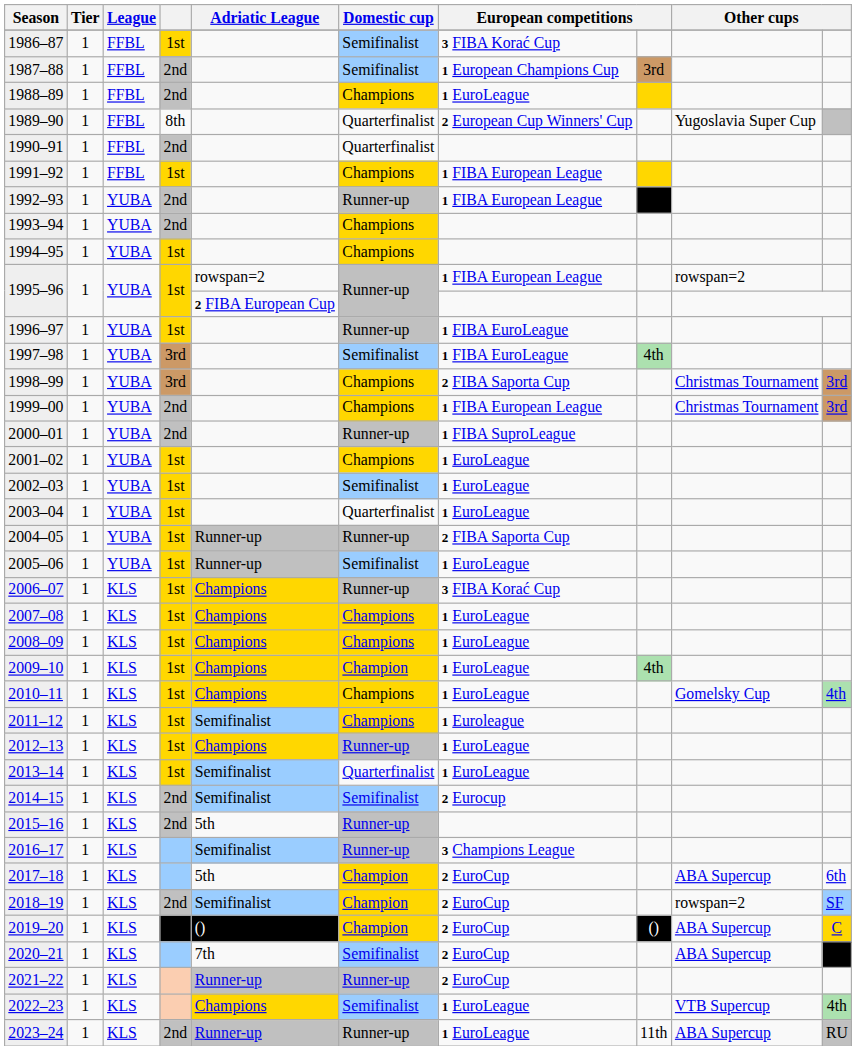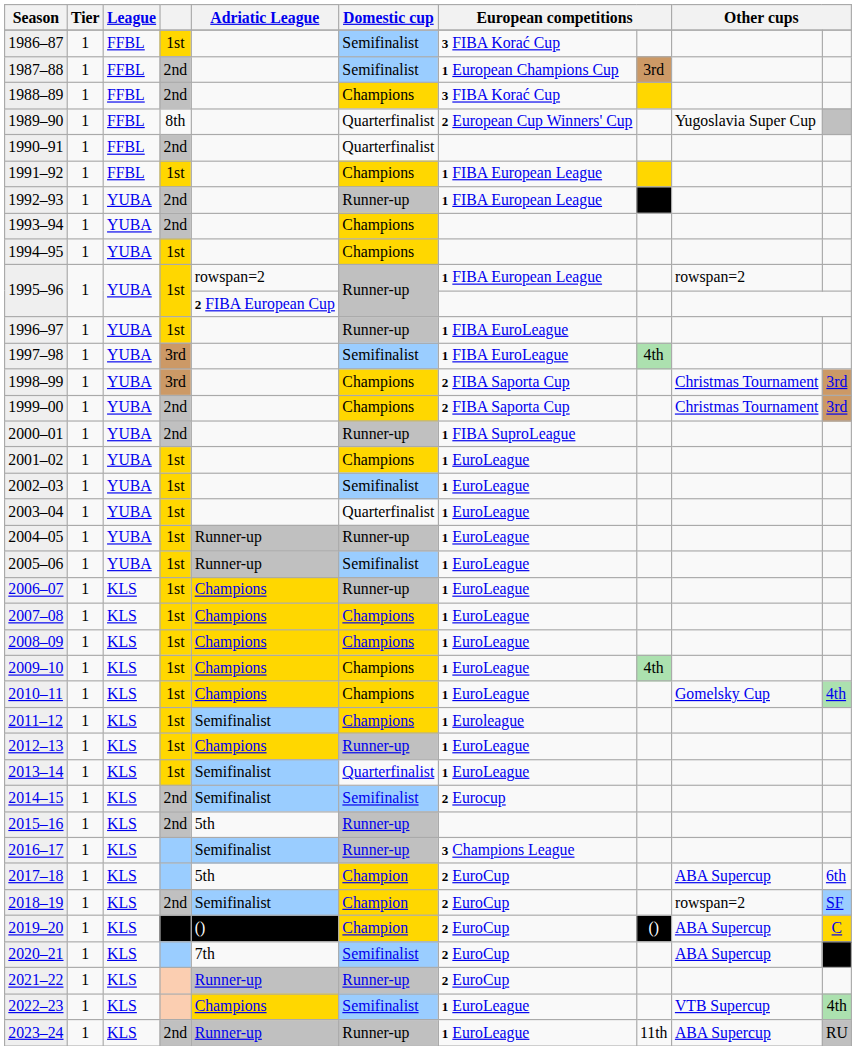(486, 95) 1 EuroLeague -> (501, 95) 3 FIBA Korać Cup
(522, 407) 1 FIBA European League -> (506, 407) 2 FIBA Saporta Cup
(506, 537) 2 FIBA Saporta Cup -> (486, 537) 1 EuroLeague
(501, 589) 3 FIBA Korać Cup -> (486, 589) 1 EuroLeague
(375, 667) Champion -> (378, 667) Champions
